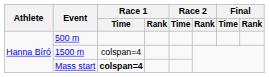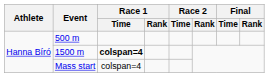(121, 52) normal -> (121, 52) bold
(121, 66) bold -> (121, 66) normal
